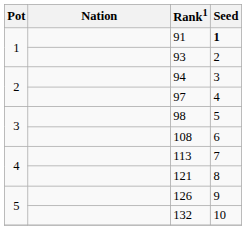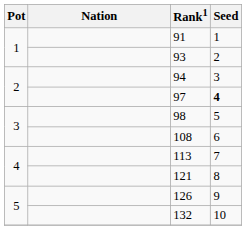(217, 37) bold -> (217, 37) normal
(217, 96) normal -> (217, 96) bold
